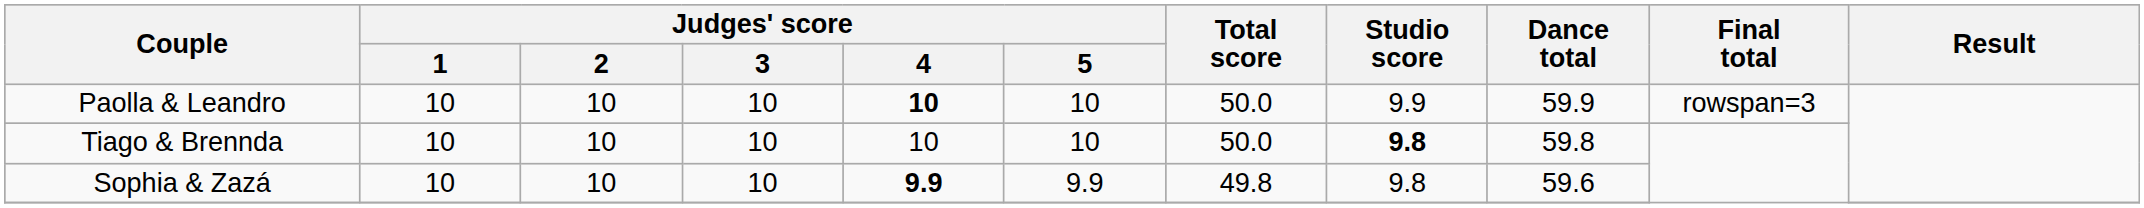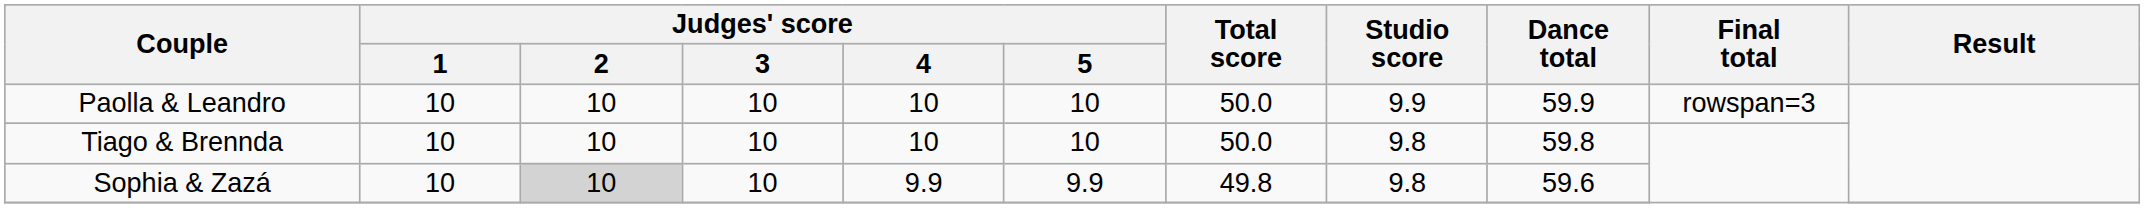(924, 103) bold -> (924, 103) normal
(1407, 142) bold -> (1407, 142) normal
(601, 182) no background -> (601, 182) lightgrey background
(924, 182) bold -> (924, 182) normal
